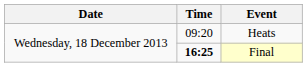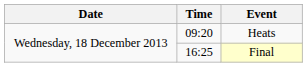(199, 52) bold -> (199, 52) normal
